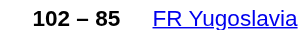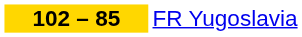(76, 18) no background -> (76, 18) gold background
